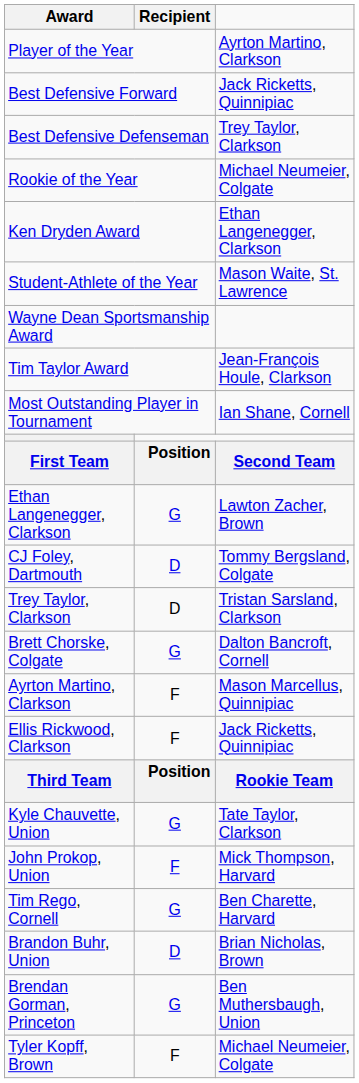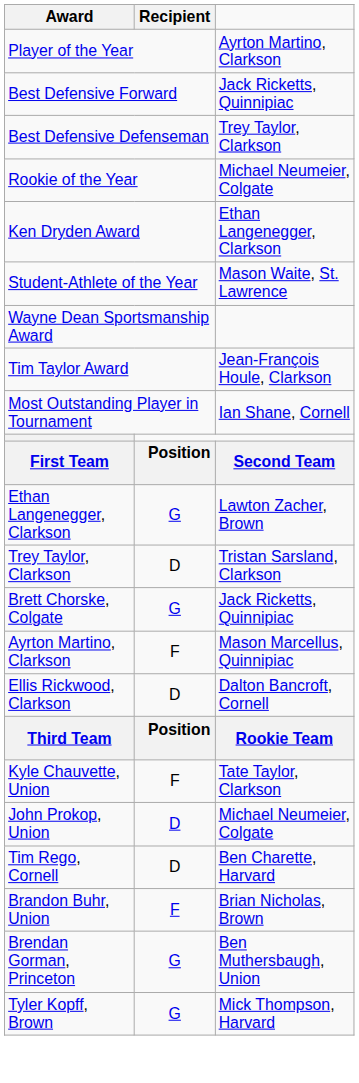- row: (45, 566)
(275, 652) Dalton Bancroft, Cornell -> (268, 609) Jack Ricketts, Quinnipiac
(175, 738) F -> (175, 695) D
(268, 738) Jack Ricketts, Quinnipiac -> (275, 695) Dalton Bancroft, Cornell
(175, 824) G -> (175, 781) F
(175, 866) F -> (175, 824) D
(277, 866) Mick Thompson, Harvard -> (284, 824) Michael Neumeier, Colgate
(175, 909) G -> (175, 866) D
(175, 952) D -> (175, 909) F
(175, 1056) F -> (175, 1013) G
(284, 1056) Michael Neumeier, Colgate -> (277, 1013) Mick Thompson, Harvard
